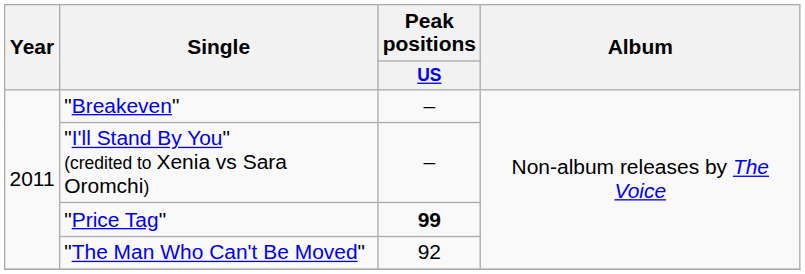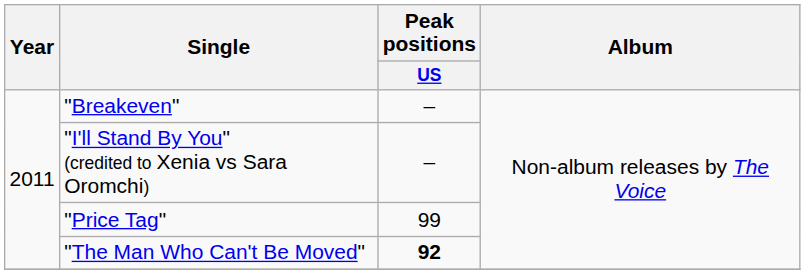(429, 219) bold -> (429, 219) normal
(429, 252) normal -> (429, 252) bold
